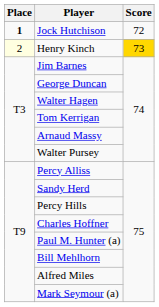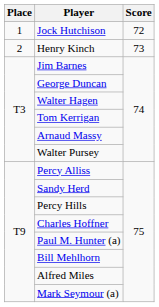(19, 30) bold -> (19, 30) normal
(19, 48) lightyellow background -> (19, 48) no background
(139, 48) gold background -> (139, 48) no background
